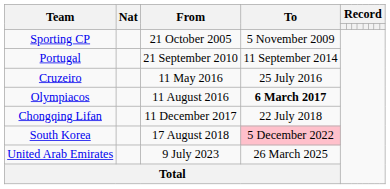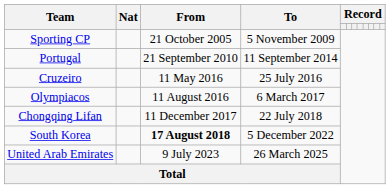(291, 96) bold -> (291, 96) normal
(191, 135) normal -> (191, 135) bold
(291, 135) pink background -> (291, 135) no background
